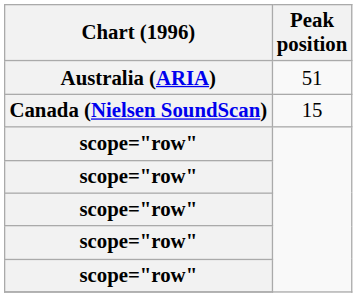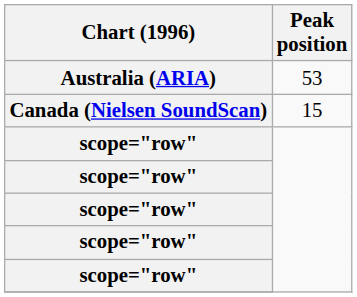(312, 77) 51 -> (312, 77) 53
